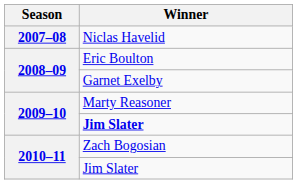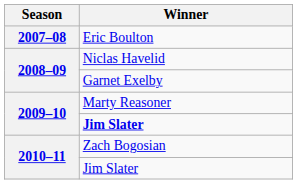(124, 37) Niclas Havelid -> (118, 37) Eric Boulton
(118, 59) Eric Boulton -> (124, 59) Niclas Havelid
